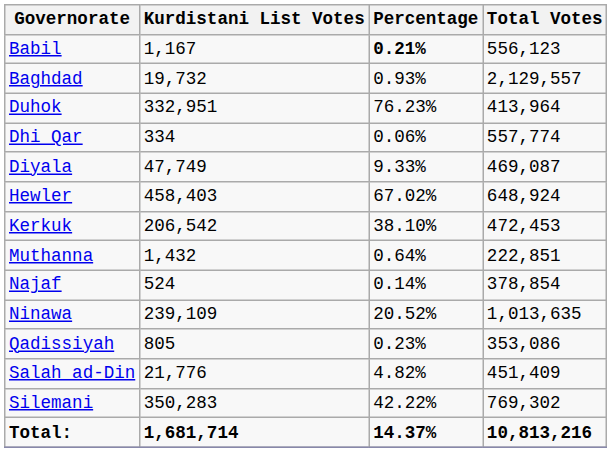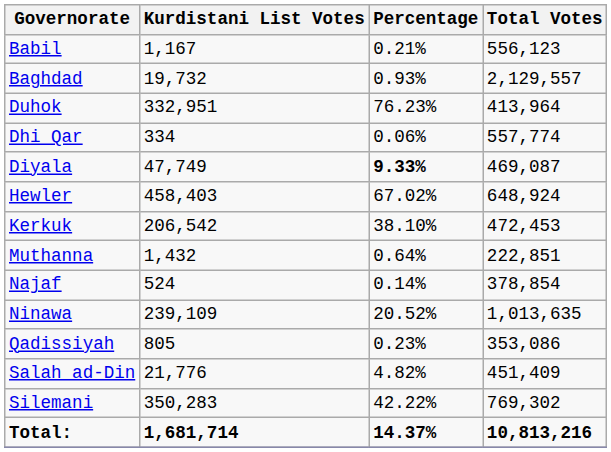(399, 49) bold -> (399, 49) normal
(399, 167) normal -> (399, 167) bold
